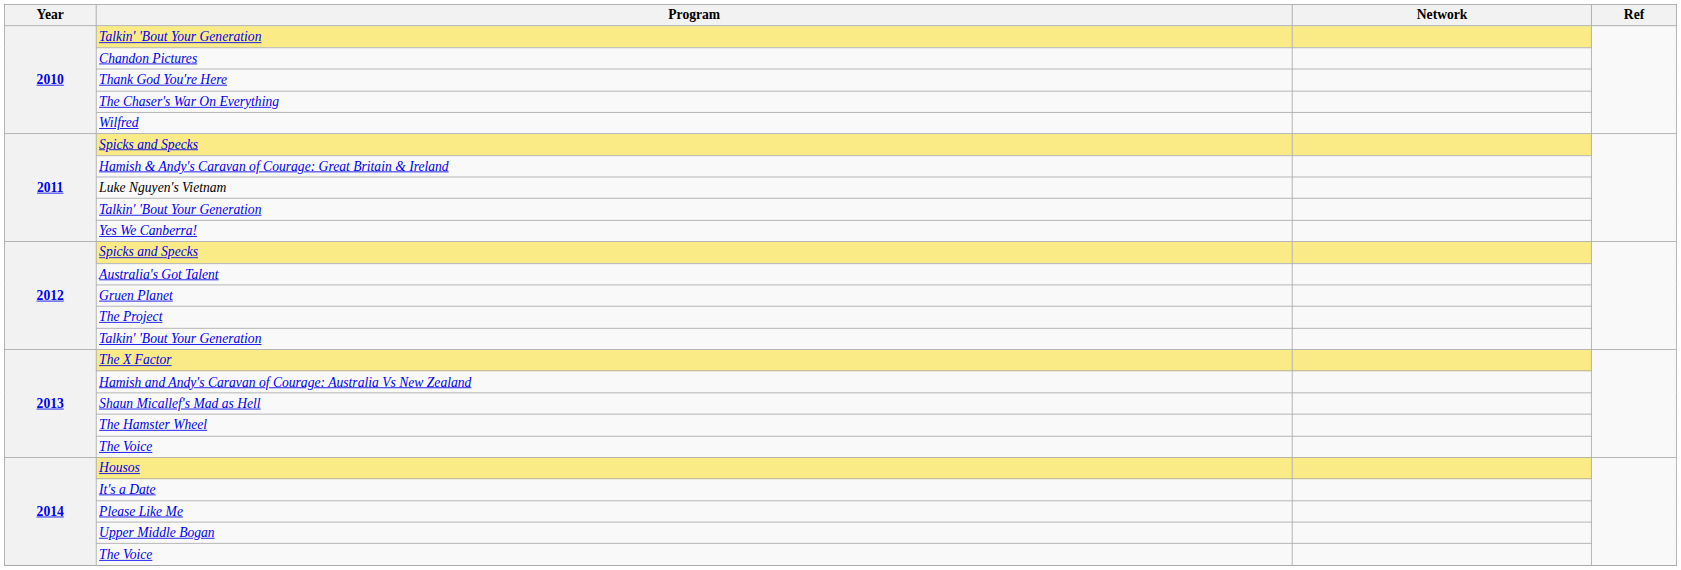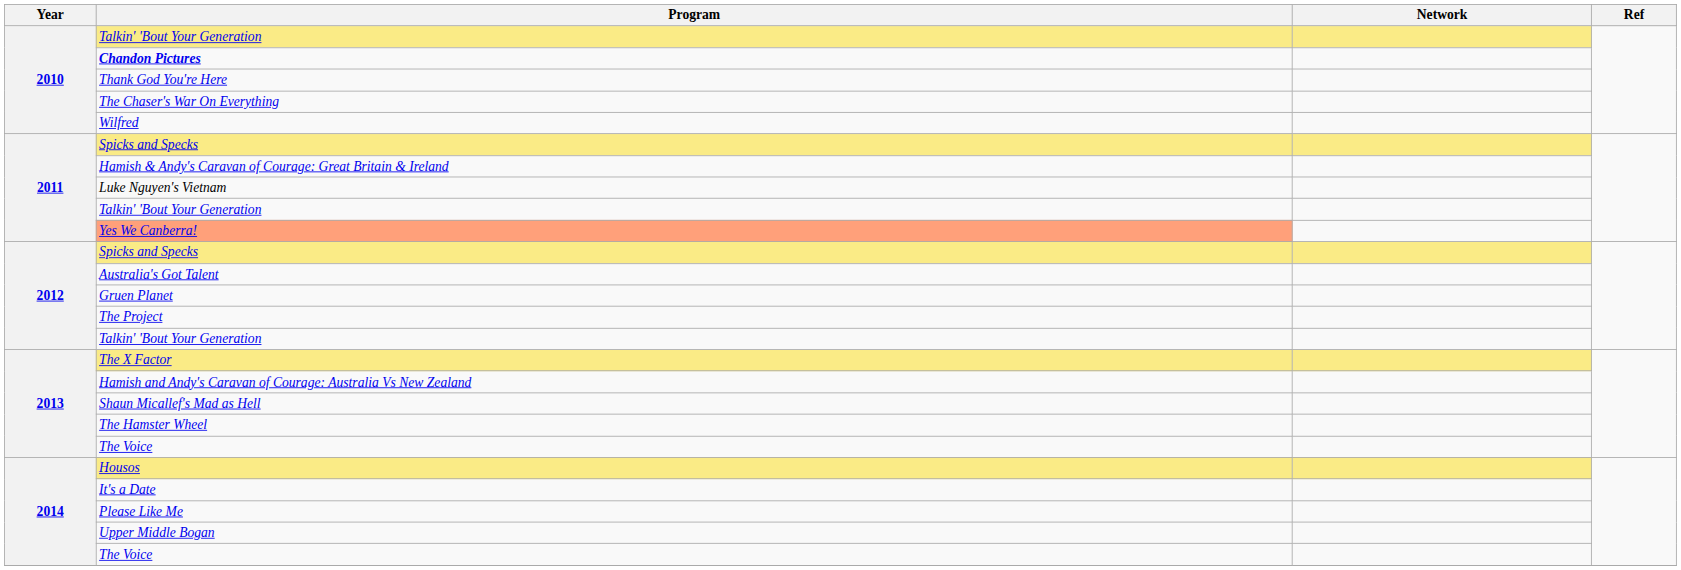(148, 58) normal -> (150, 58) bold
(148, 230) no background -> (148, 230) lightsalmon background
